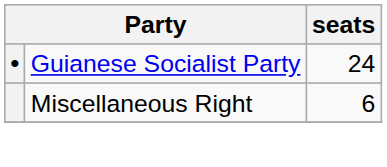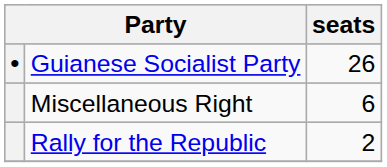(362, 64) 24 -> (362, 64) 26
+ row: (148, 142)
